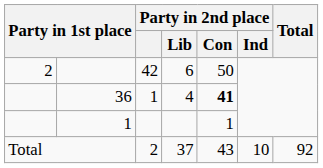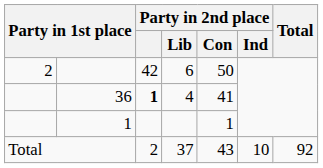(154, 96) normal -> (154, 96) bold
(226, 96) bold -> (226, 96) normal
